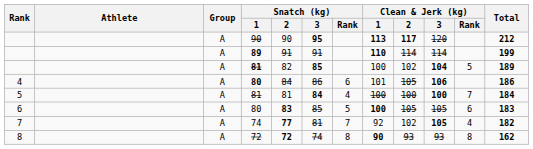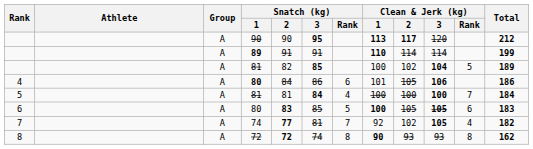(256, 67) bold -> (256, 67) normal
(439, 109) normal -> (439, 109) bold
